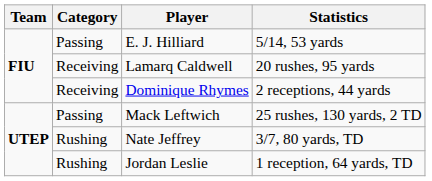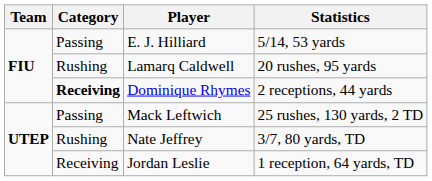(87, 65) Receiving -> (82, 65) Rushing
(87, 90) normal -> (88, 90) bold
(82, 163) Rushing -> (87, 163) Receiving
